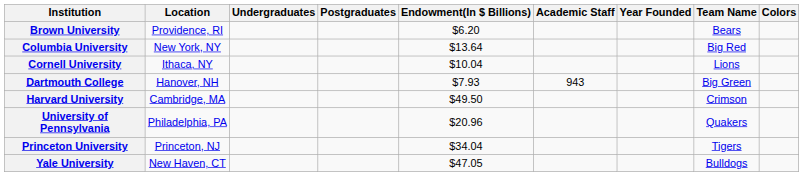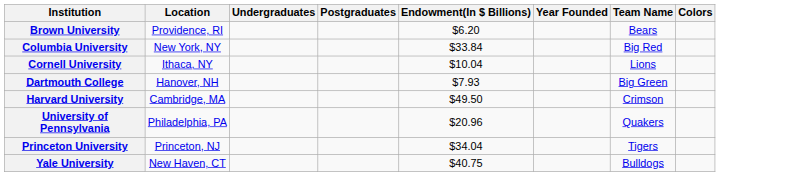- column: (575, 13)
(466, 47) $13.64 -> (466, 47) $33.84
(466, 163) $47.05 -> (466, 163) $40.75
